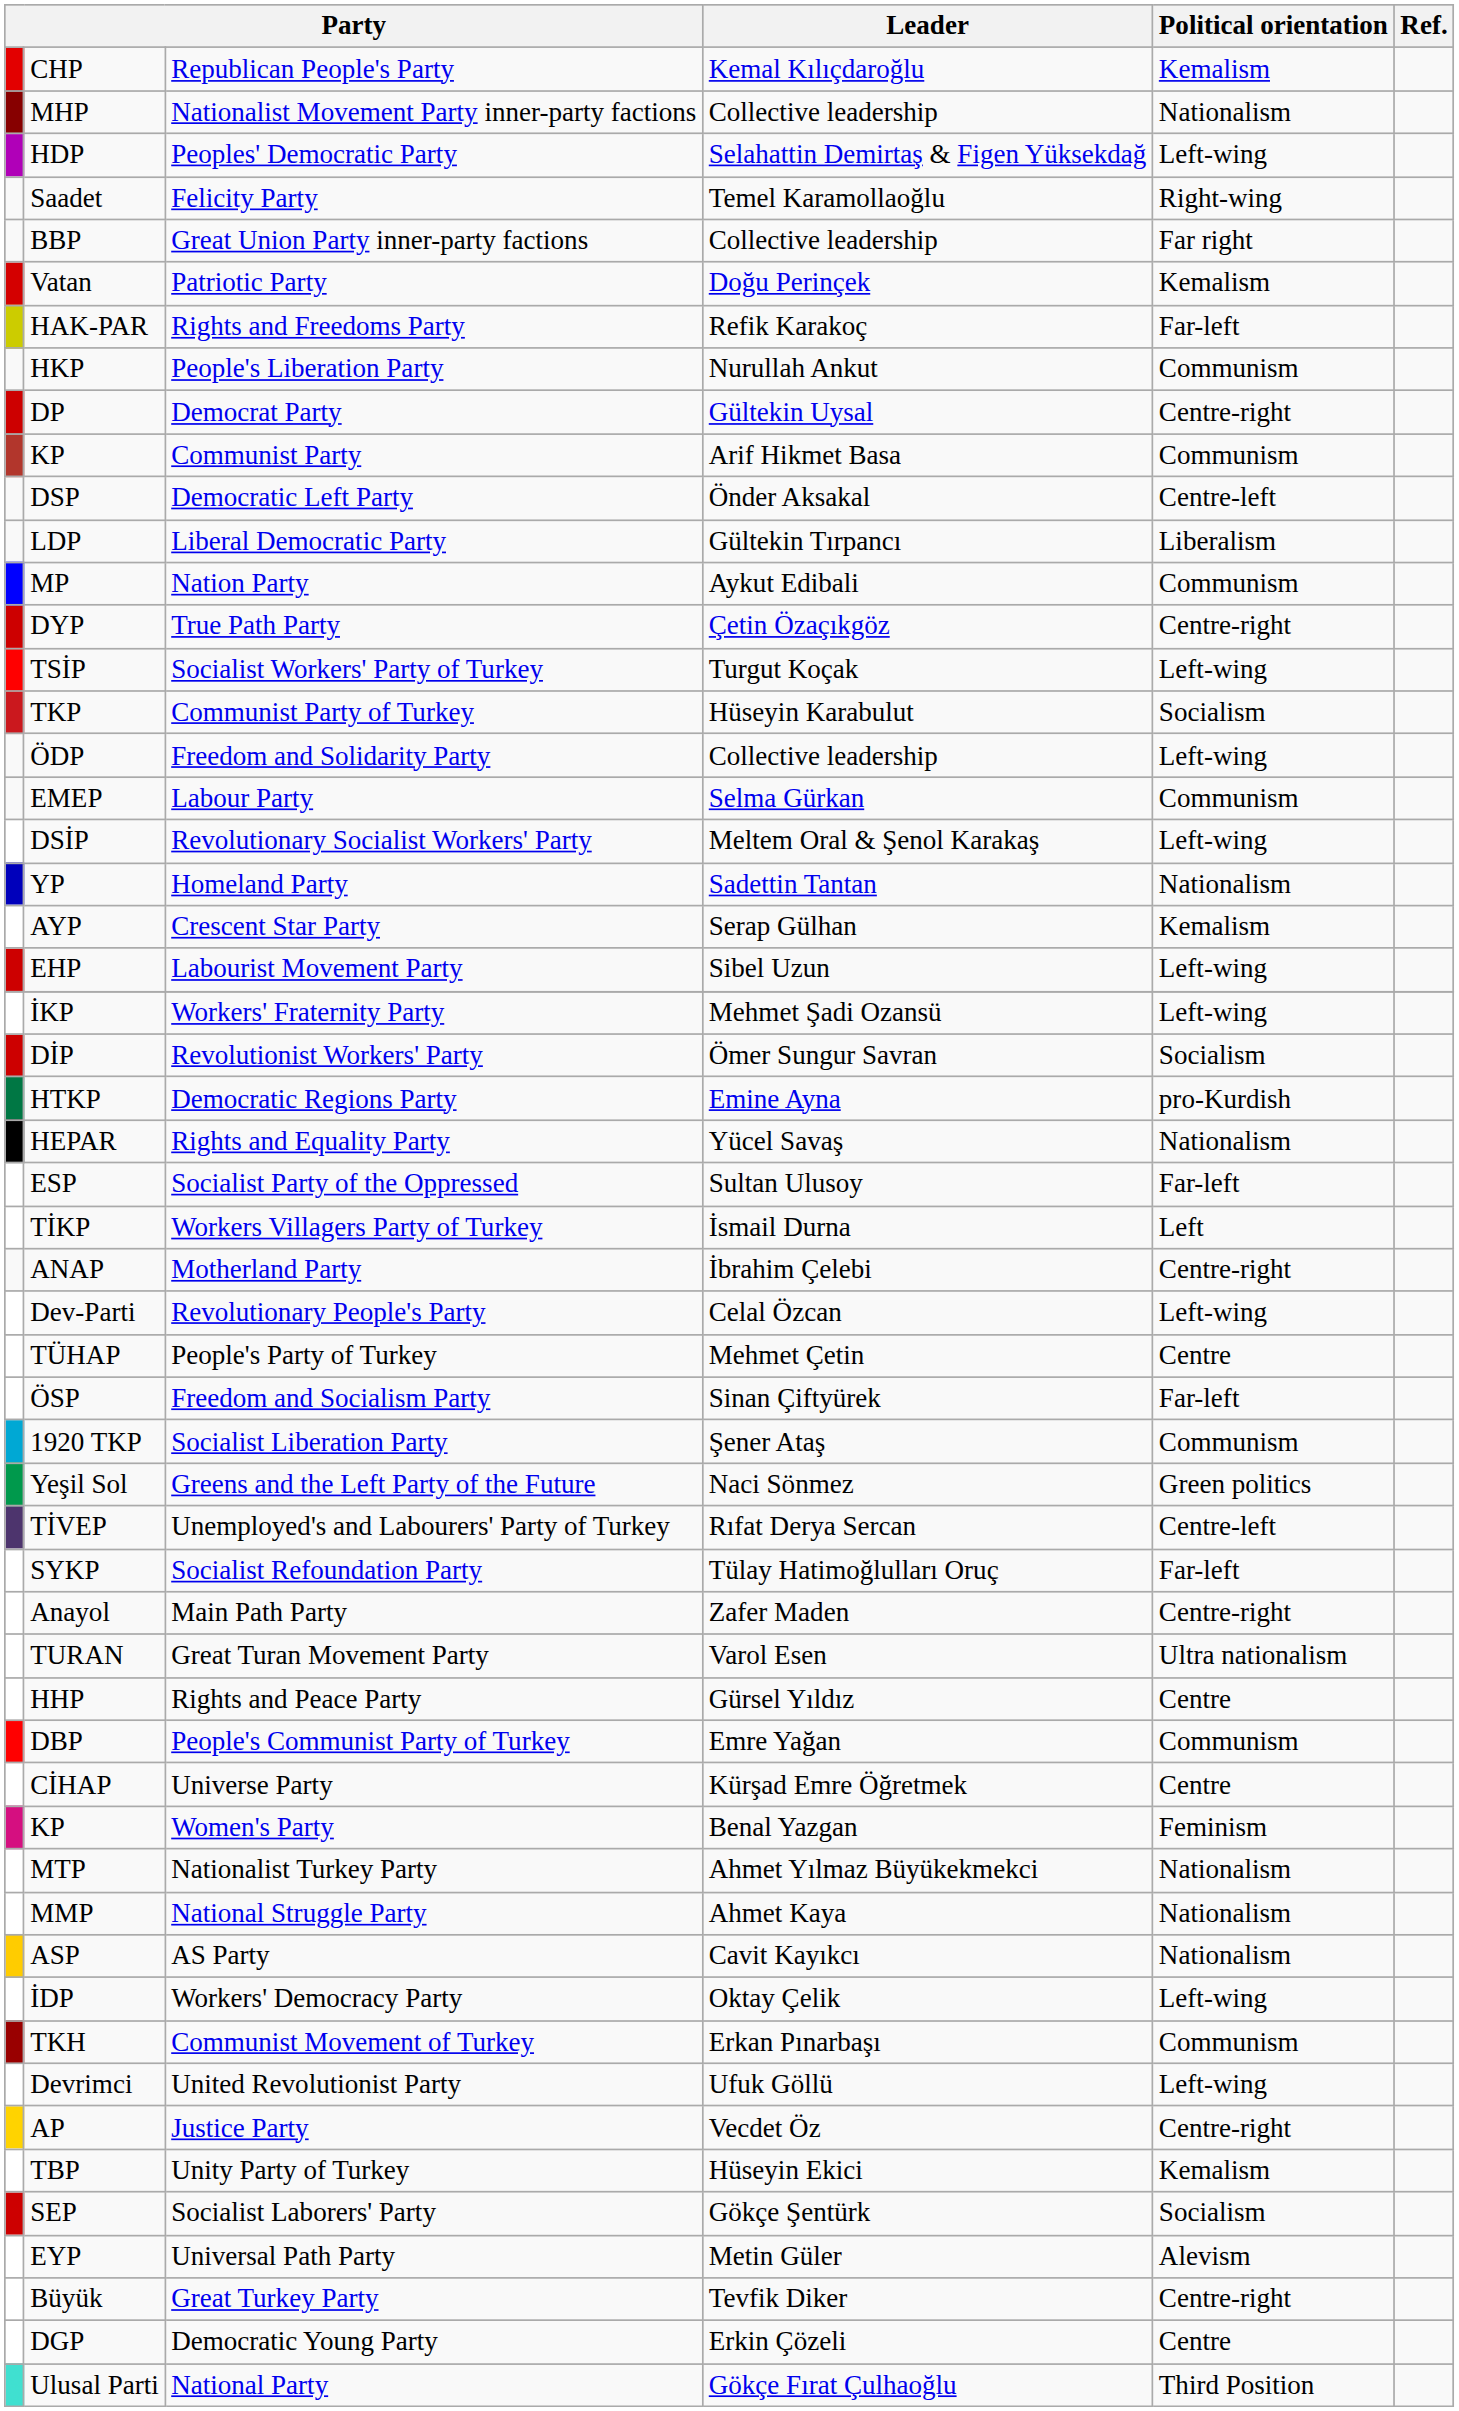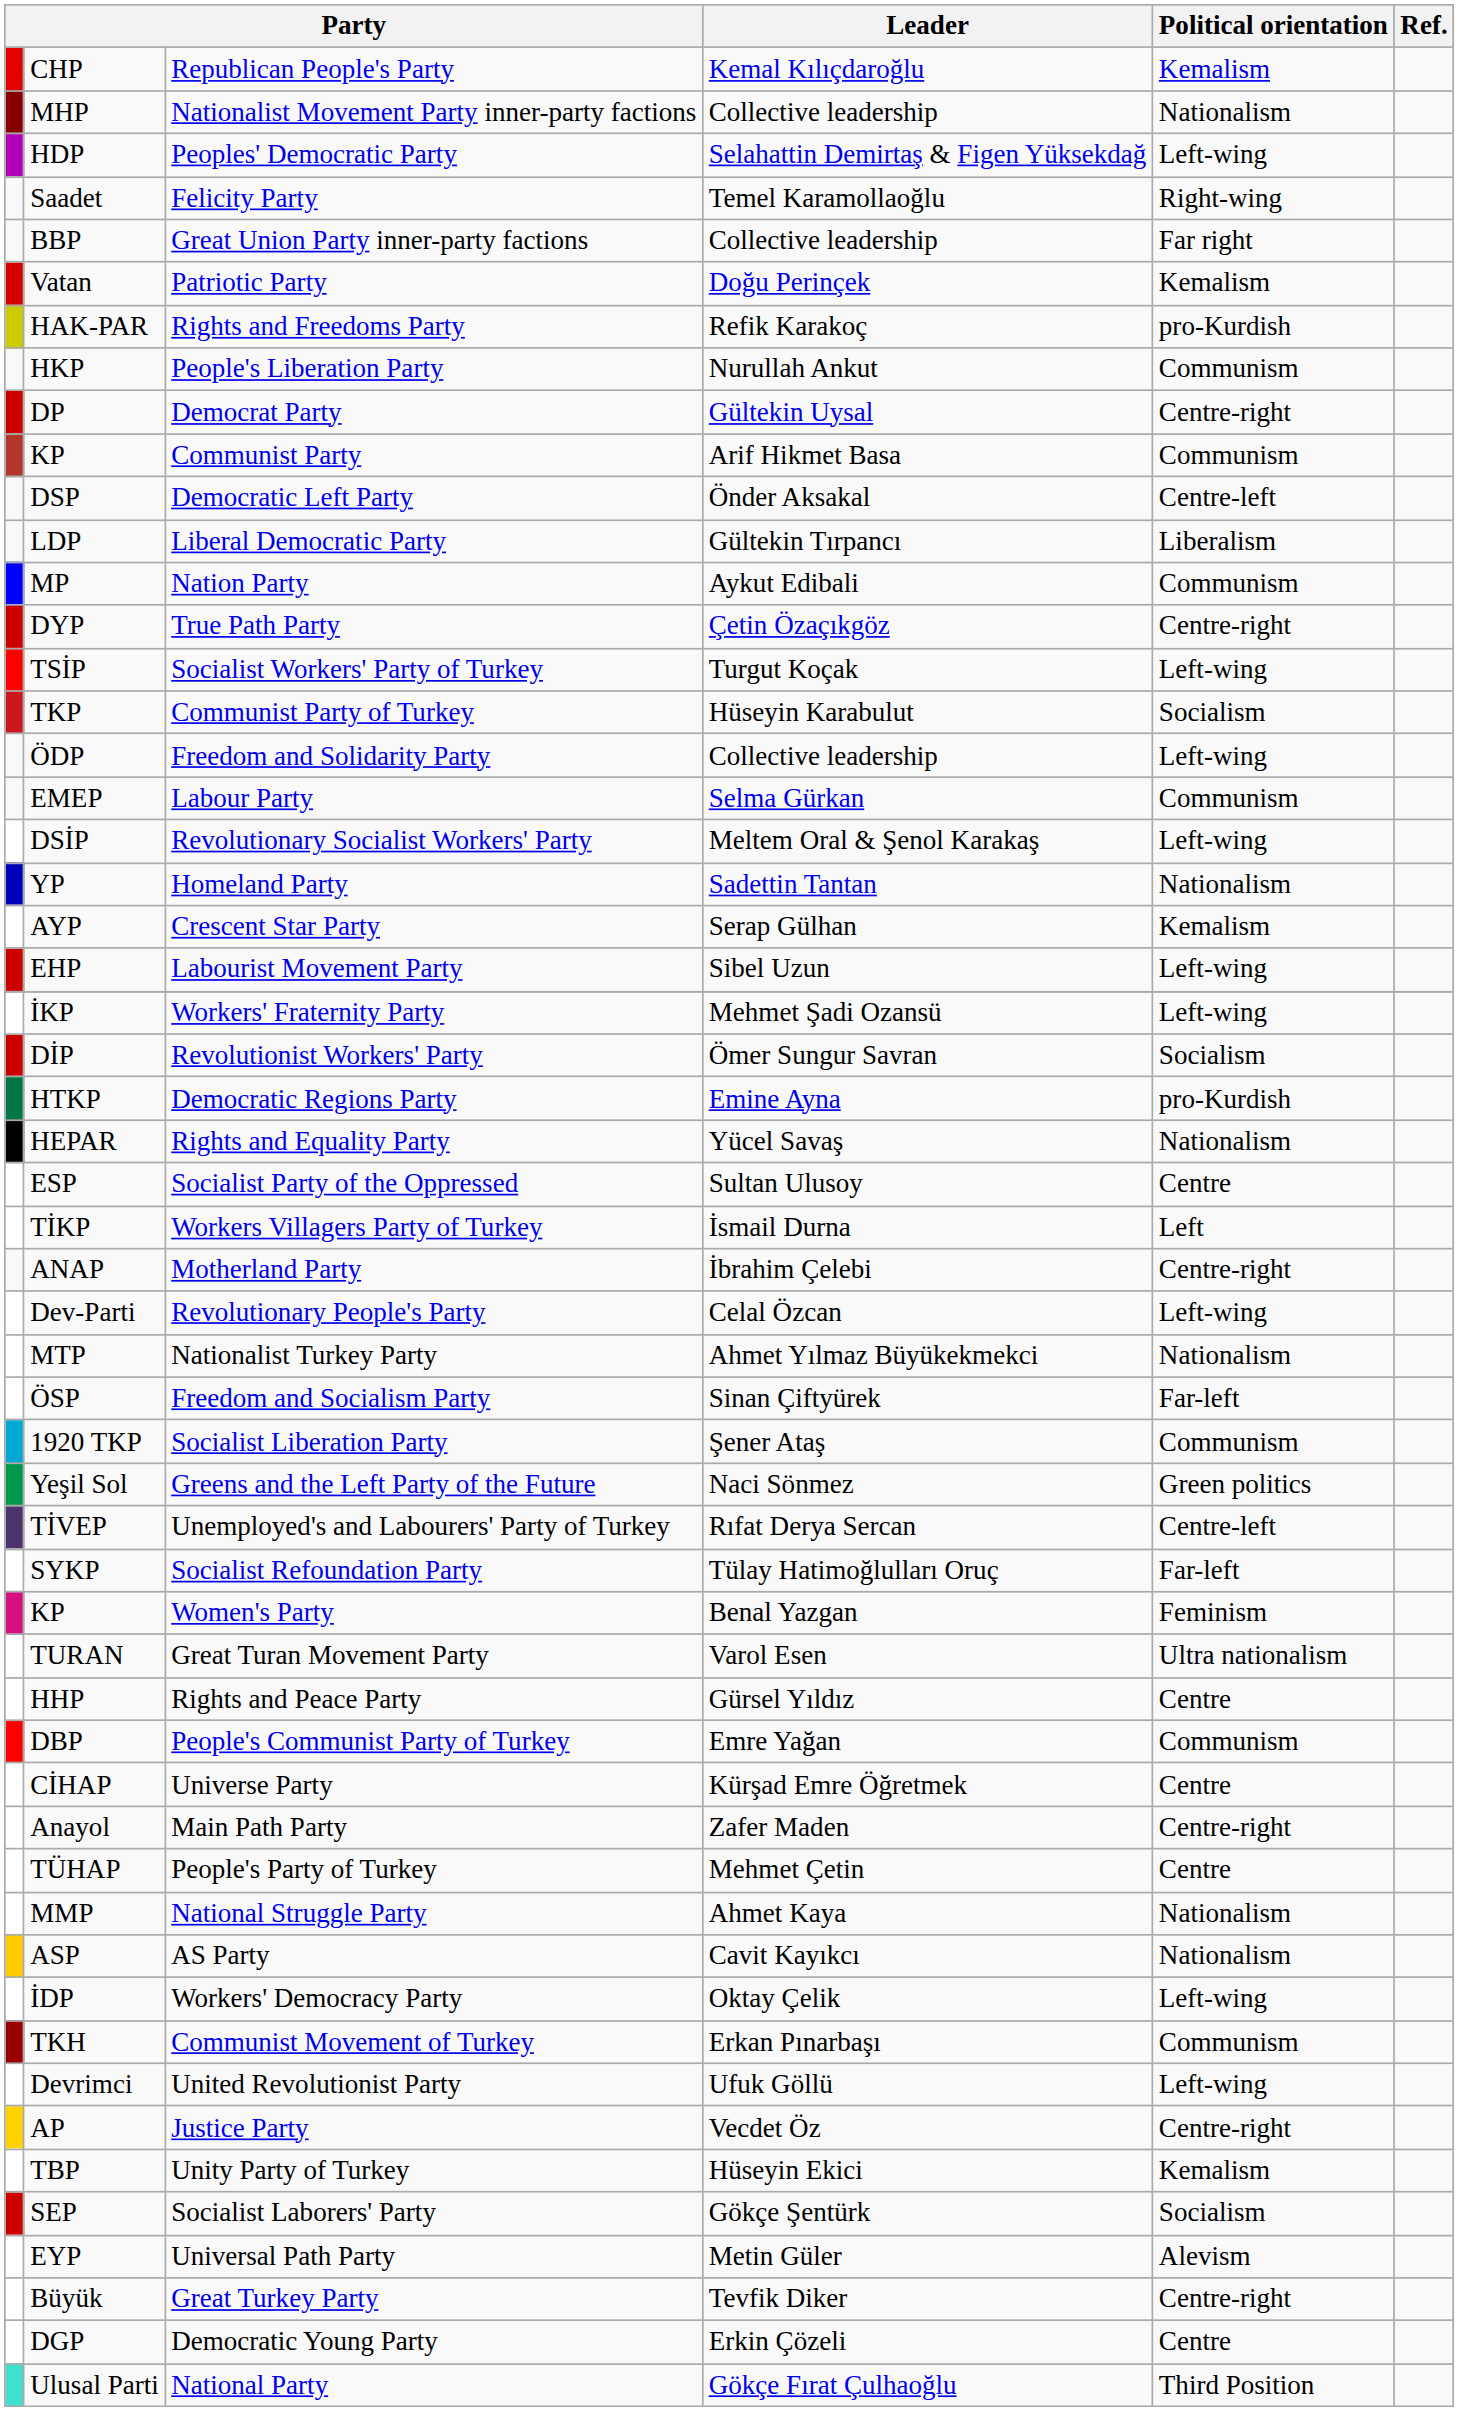(1199, 326) Far-left -> (1225, 326) pro-Kurdish
(1199, 1183) Far-left -> (1195, 1183) Centre
rows swapped: (304, 1869) <-> (304, 1355)
rows swapped: (253, 1827) <-> (259, 1612)
